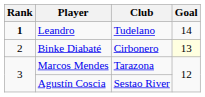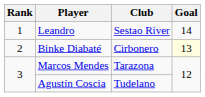(20, 30) bold -> (20, 30) normal
(134, 30) Tudelano -> (142, 30) Sestao River
(142, 83) Sestao River -> (134, 83) Tudelano
